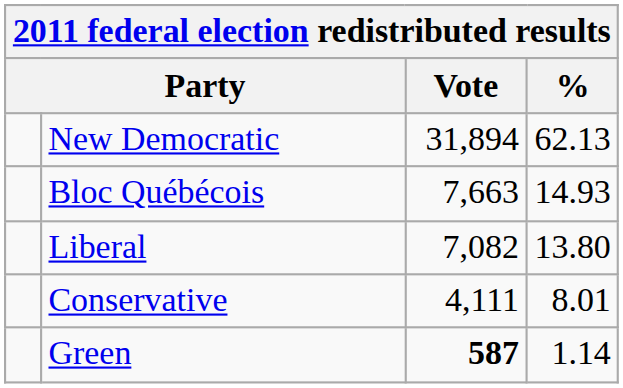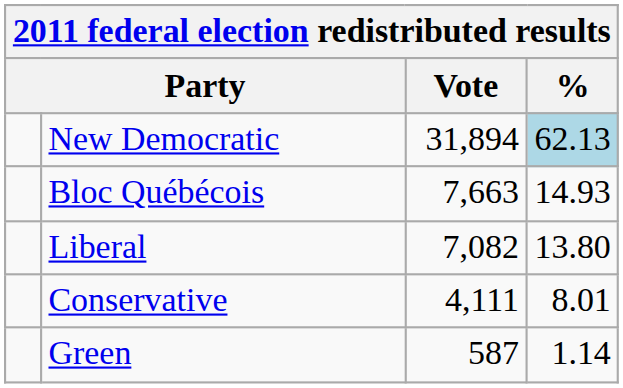(573, 138) no background -> (573, 138) lightblue background
(493, 354) bold -> (493, 354) normal
